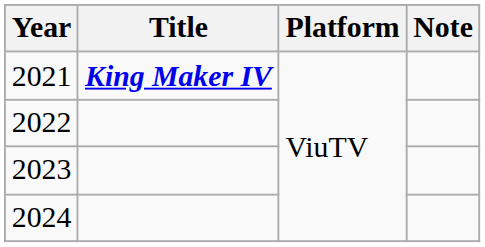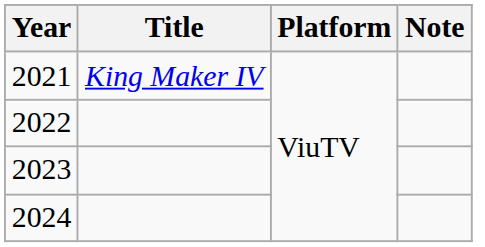(178, 75) bold -> (174, 75) normal
